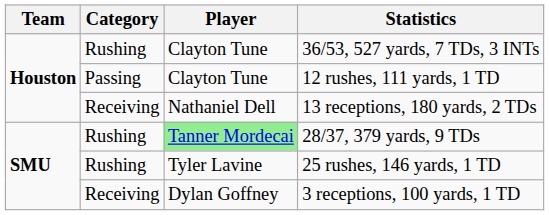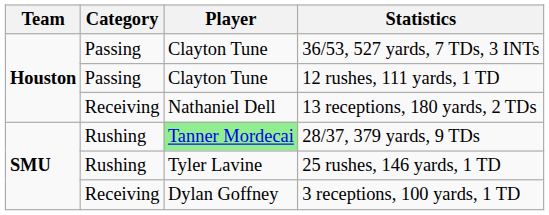(116, 48) Rushing -> (113, 48) Passing
